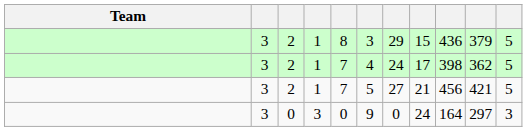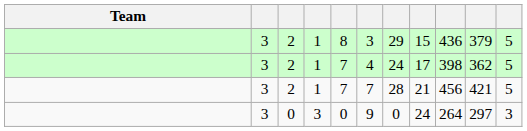(370, 89) 5 -> (370, 89) 7
(396, 89) 27 -> (396, 89) 28
(451, 114) 164 -> (451, 114) 264
